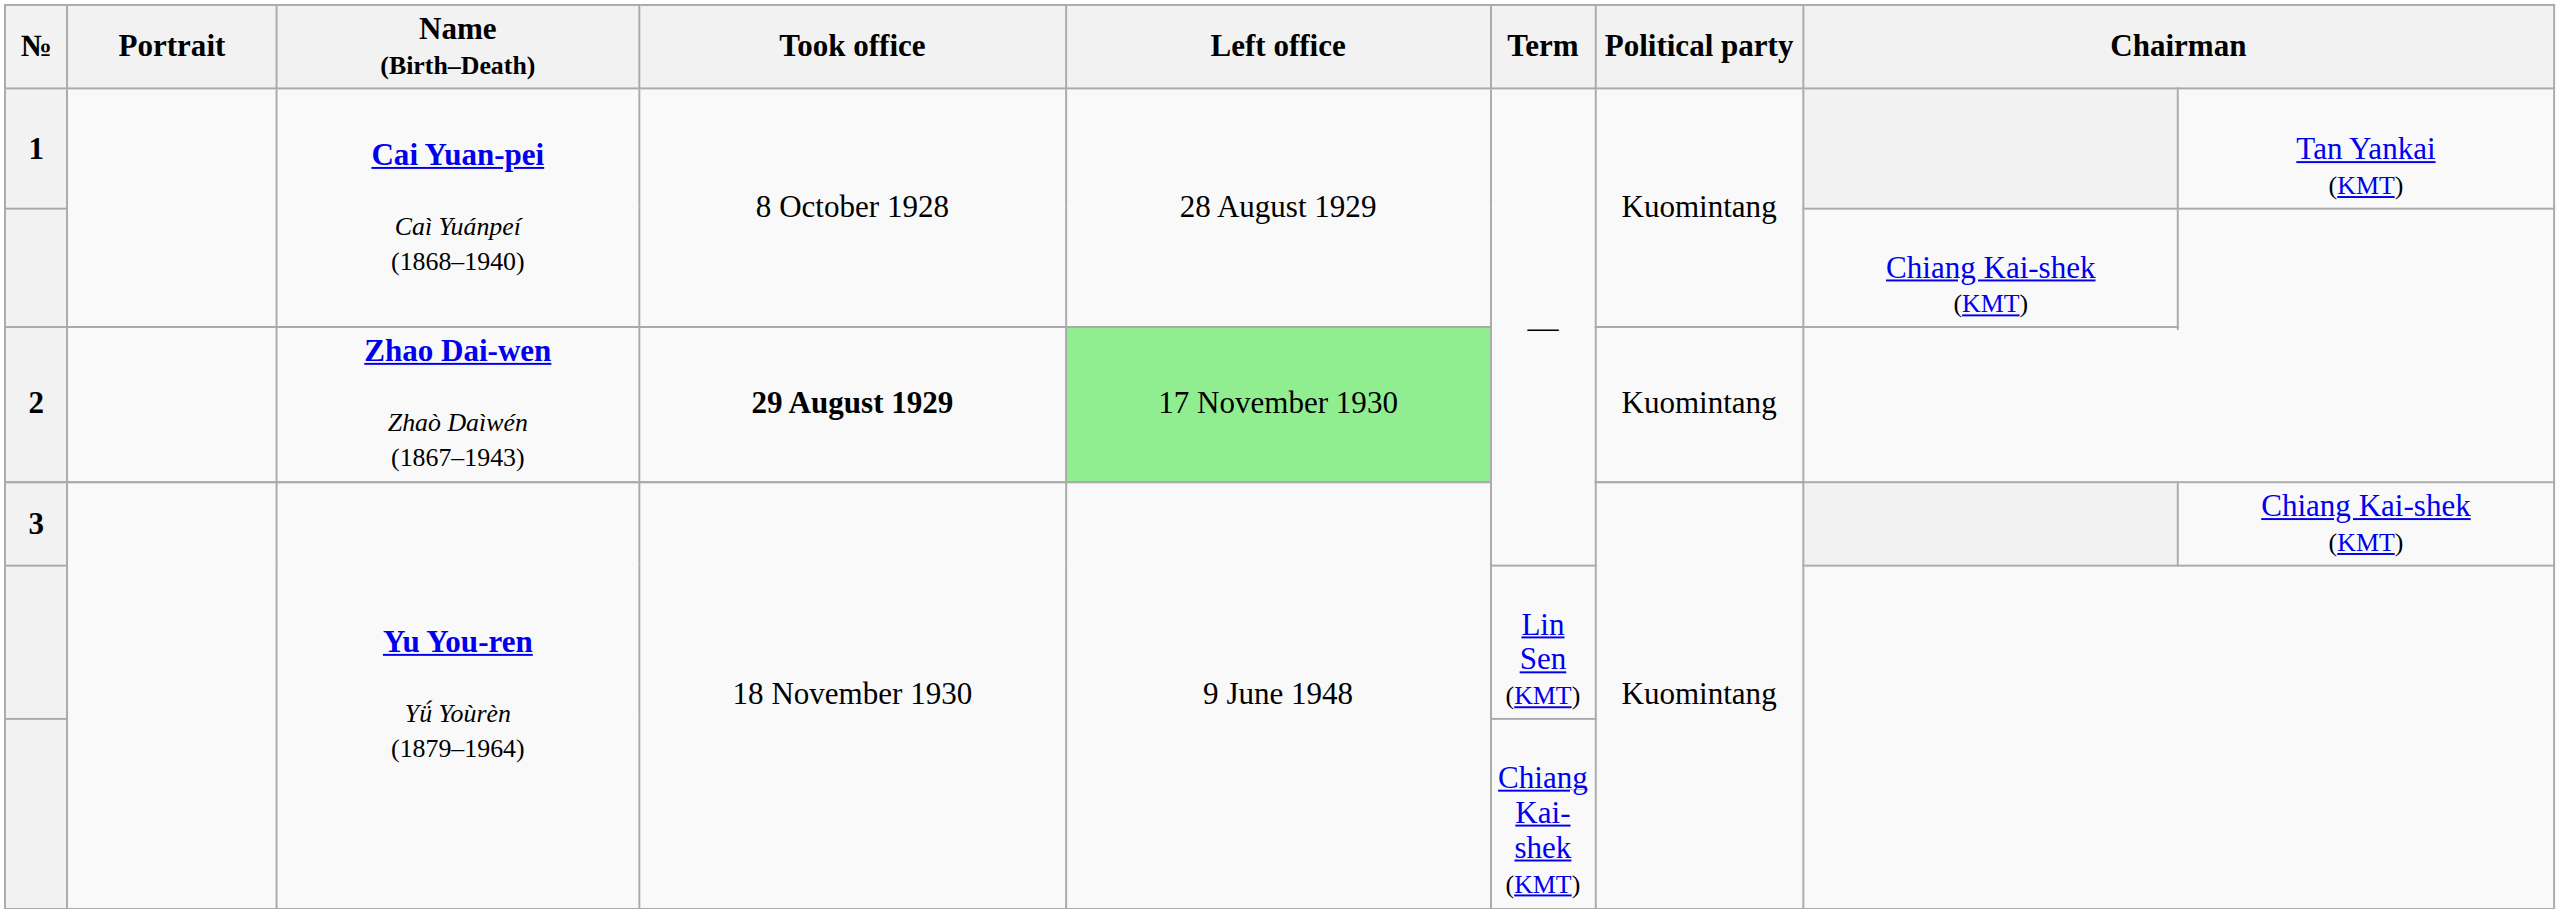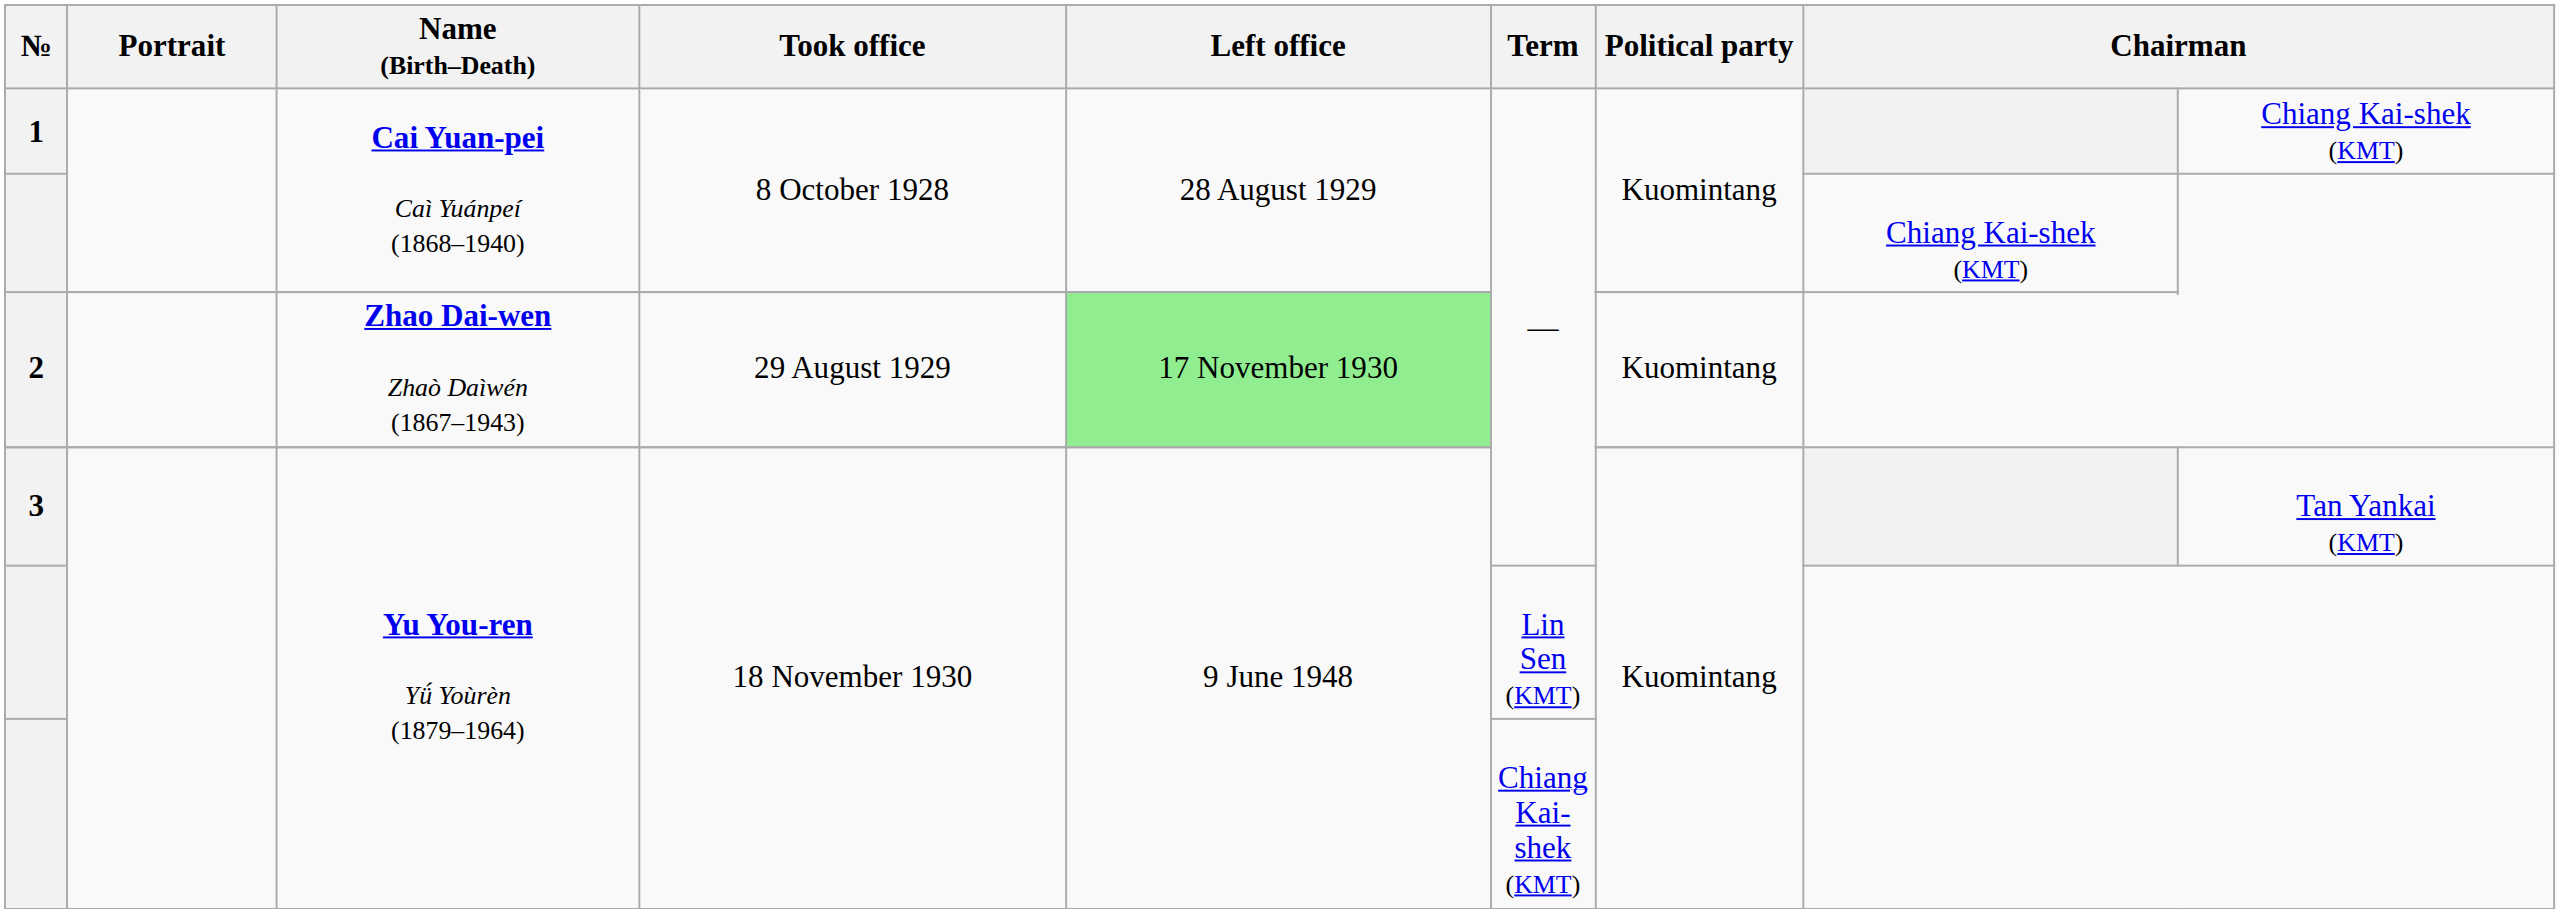(2366, 165) Tan Yankai (KMT) -> (2366, 130) Chiang Kai-shek (KMT)
(852, 403) bold -> (852, 368) normal
(2366, 522) Chiang Kai-shek (KMT) -> (2366, 522) Tan Yankai (KMT)
